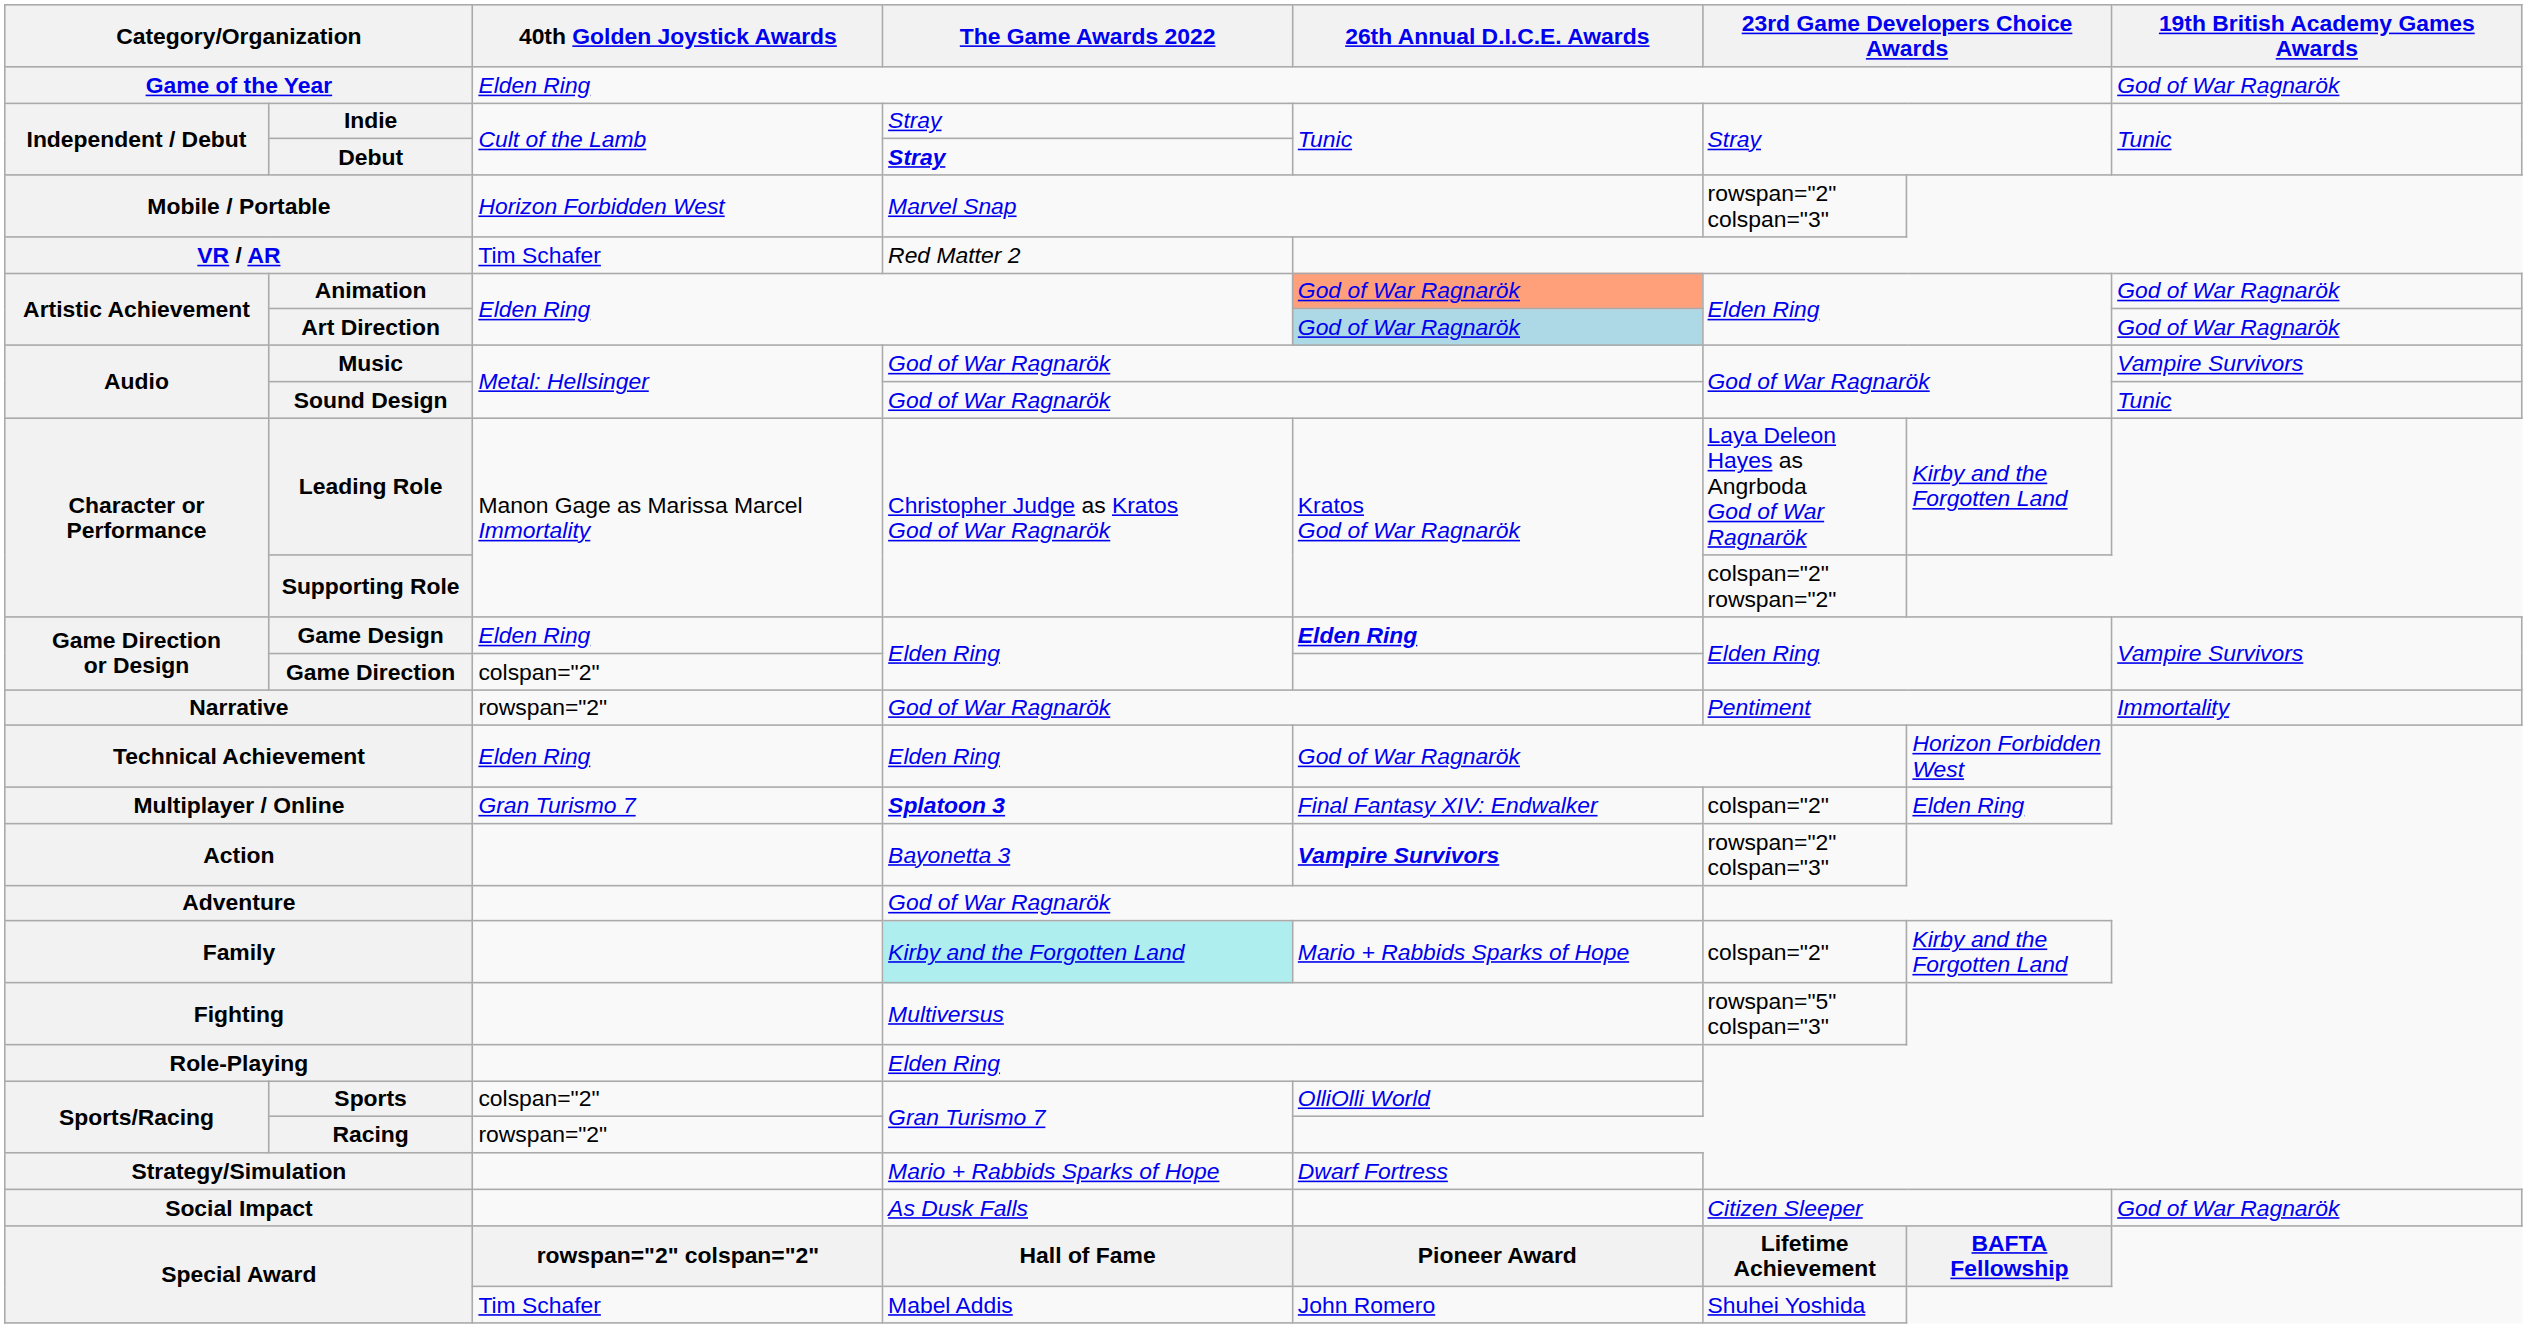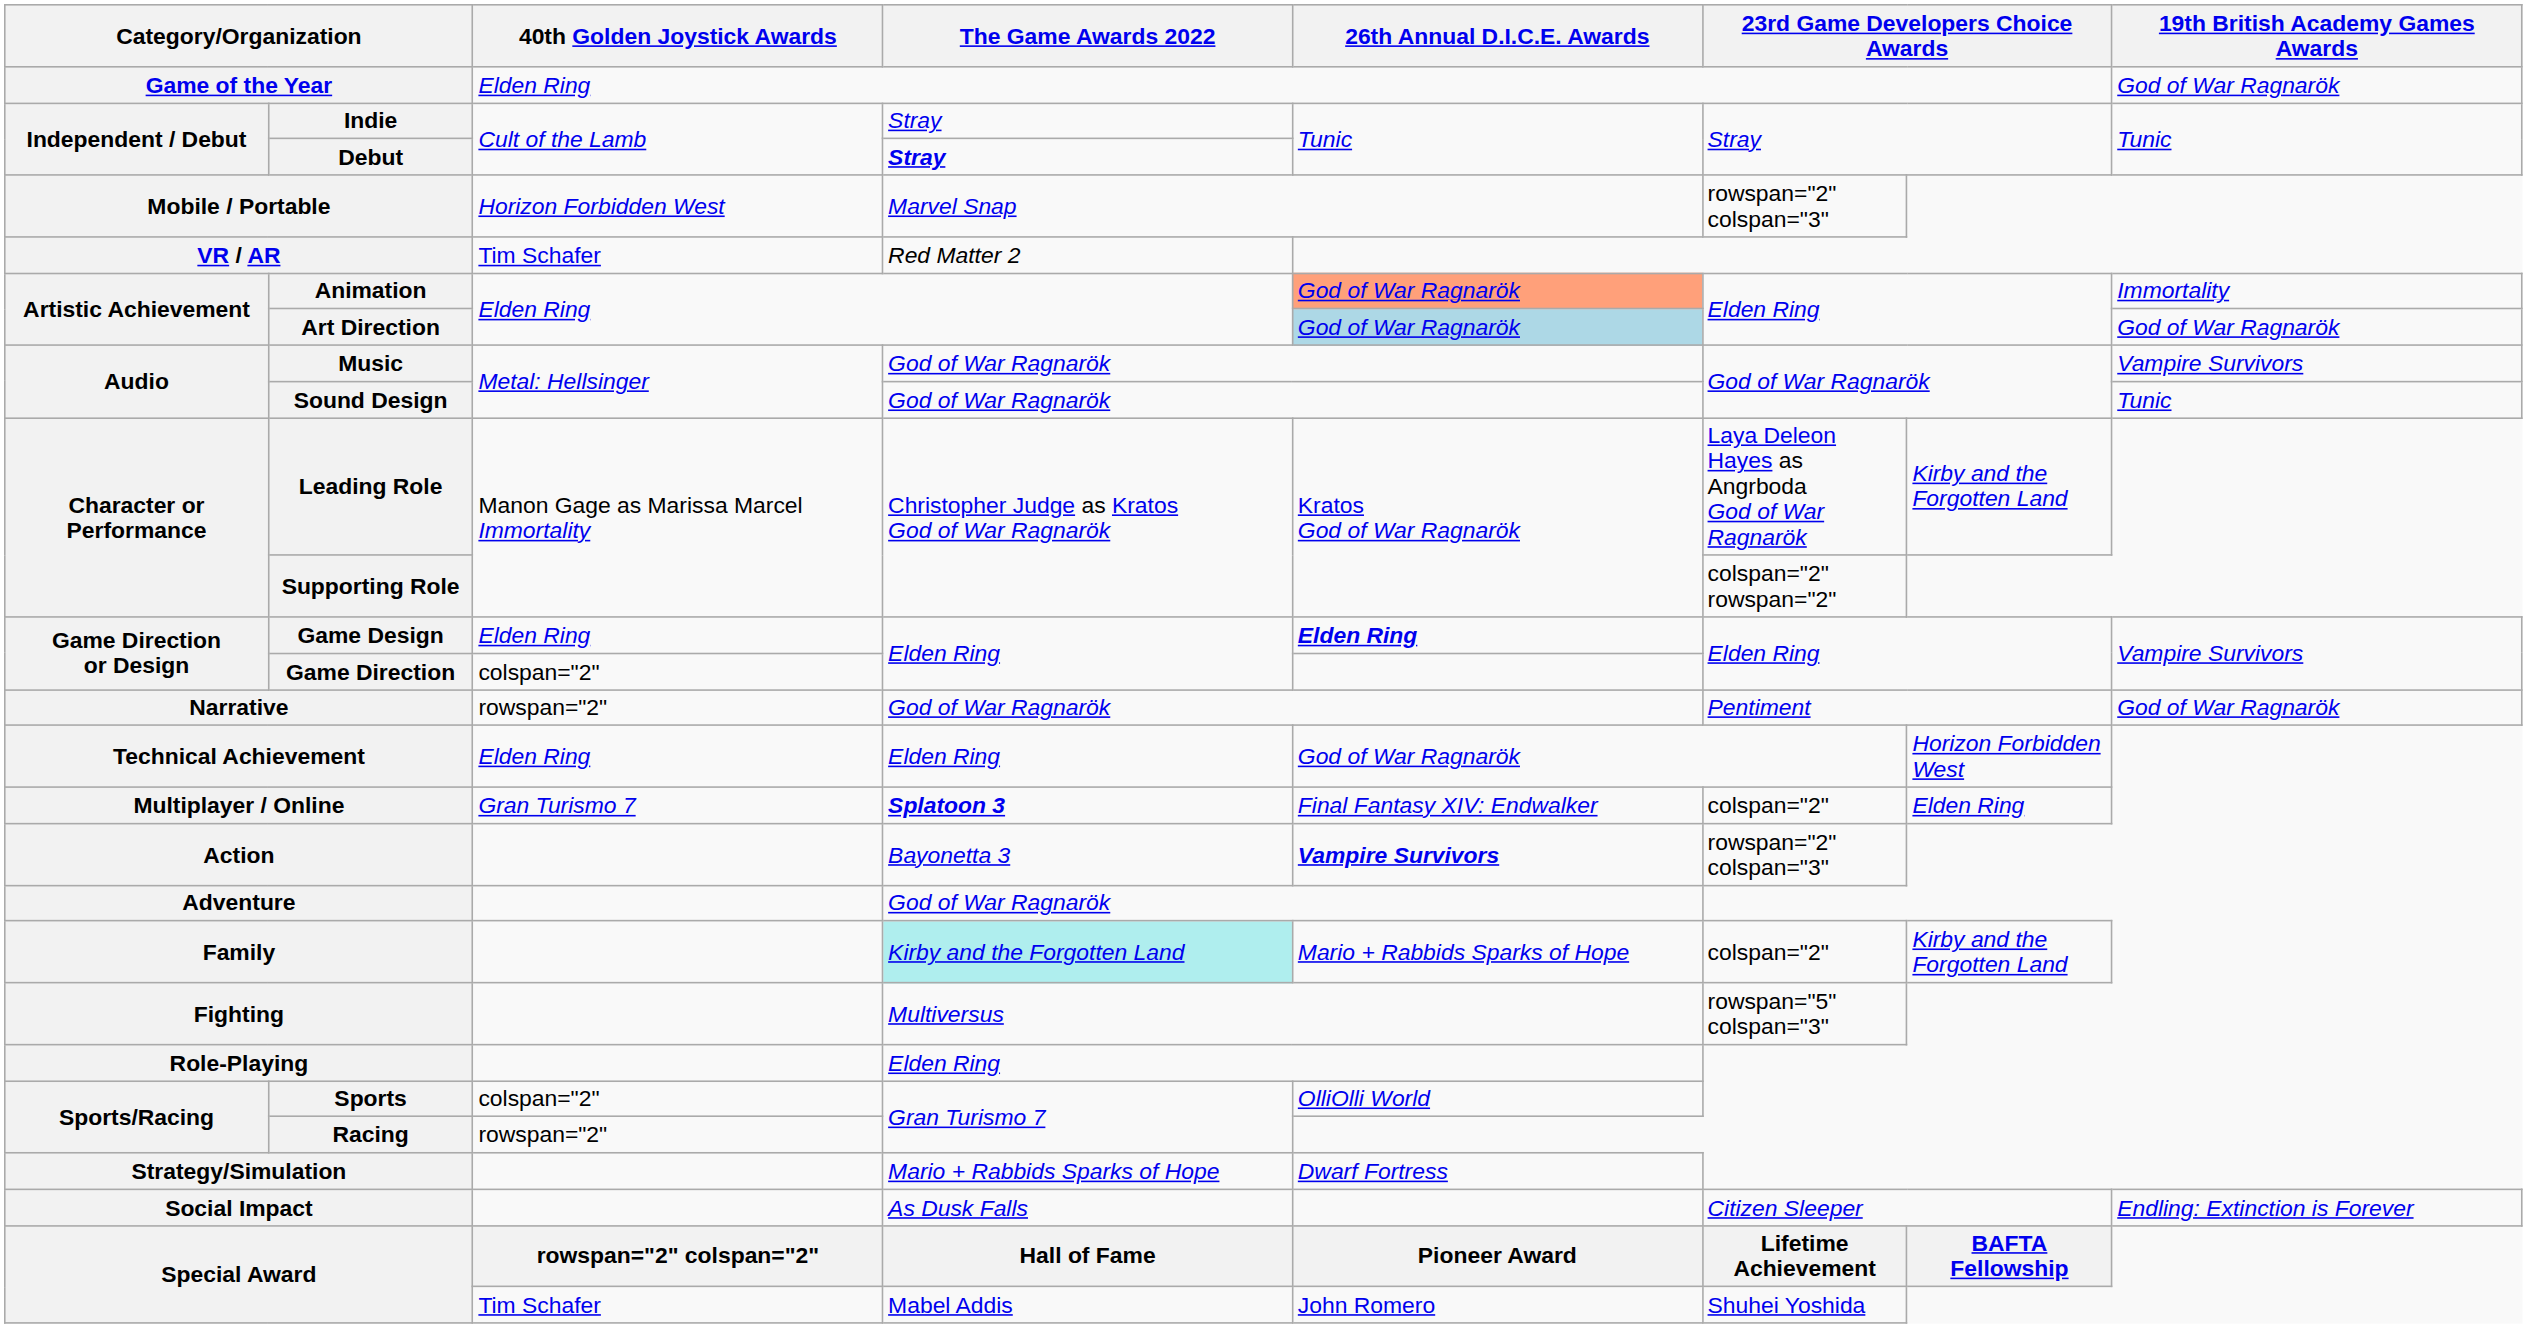(2228, 291) God of War Ragnarök -> (2173, 291) Immortality
(2173, 707) Immortality -> (2228, 707) God of War Ragnarök
(2228, 1207) God of War Ragnarök -> (2265, 1207) Endling: Extinction is Forever
